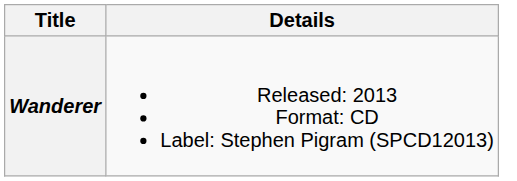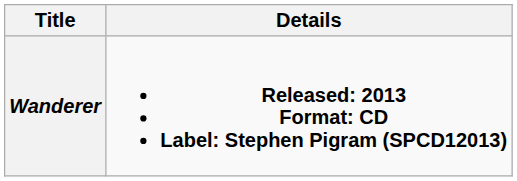(302, 117) normal -> (309, 117) bold
